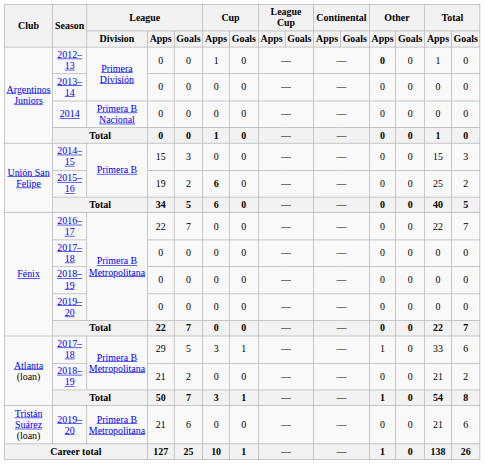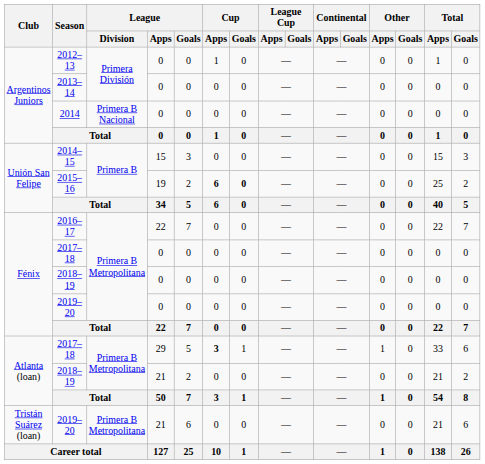(383, 60) bold -> (383, 60) normal
(244, 183) normal -> (244, 183) bold
(216, 349) normal -> (216, 349) bold
